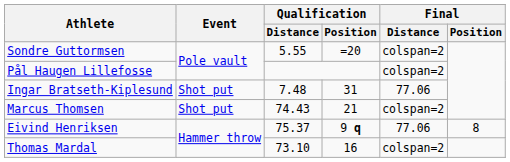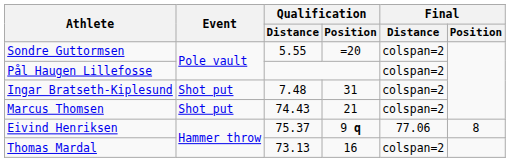(413, 90) 77.06 -> (413, 90) colspan=2
(293, 147) 73.10 -> (293, 147) 73.13
